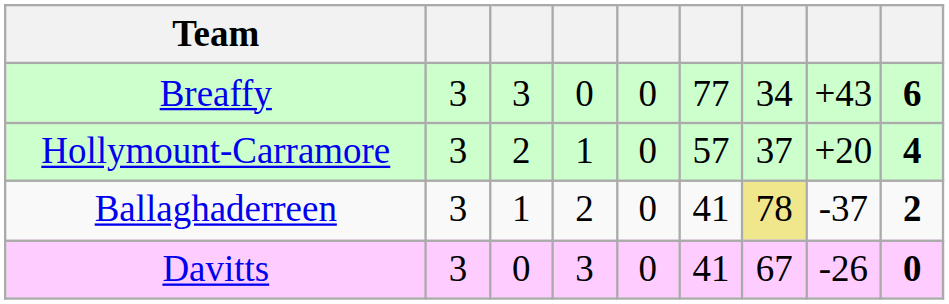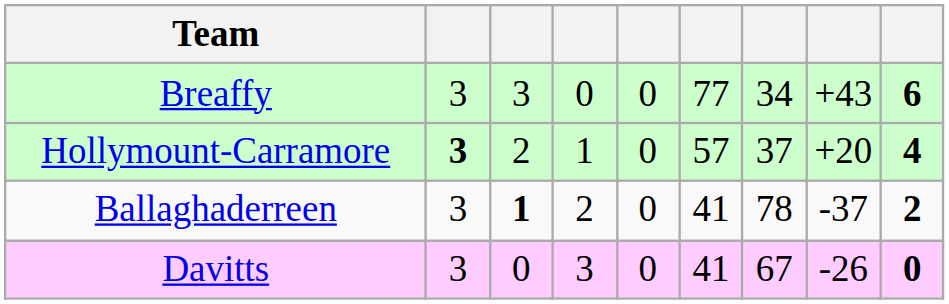(458, 151) normal -> (458, 151) bold
(521, 209) normal -> (521, 209) bold
(774, 209) khaki background -> (774, 209) no background
